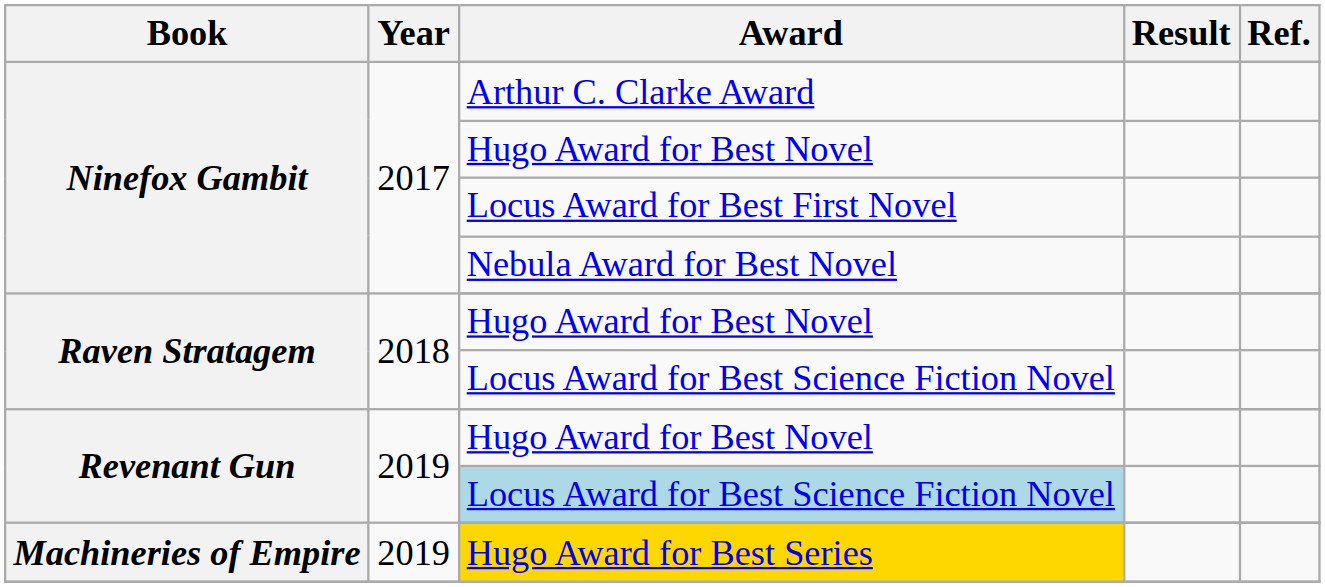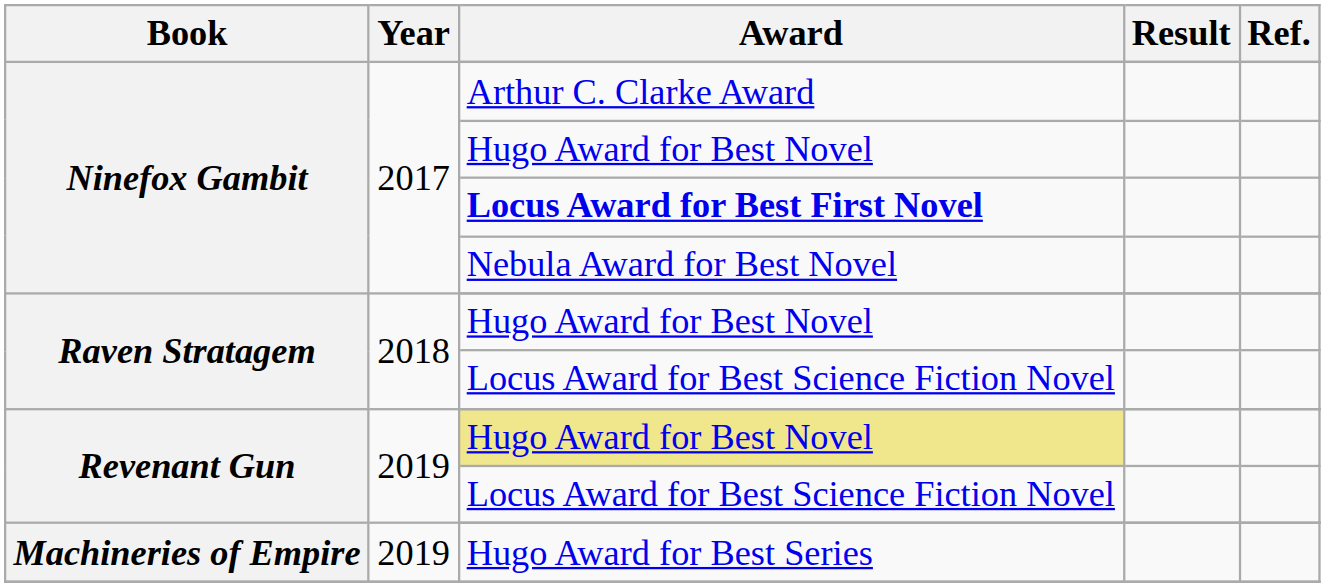(712, 206) normal -> (725, 206) bold
(670, 436) no background -> (670, 436) khaki background
(791, 494) lightblue background -> (791, 494) no background
(670, 551) gold background -> (670, 551) no background
